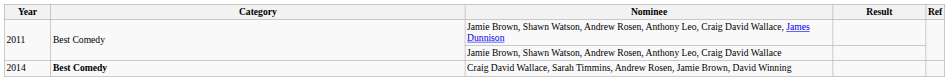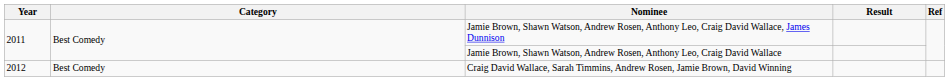(16, 68) 2014 -> (16, 68) 2012
(80, 68) bold -> (79, 68) normal
